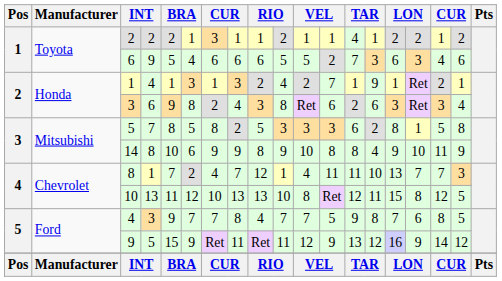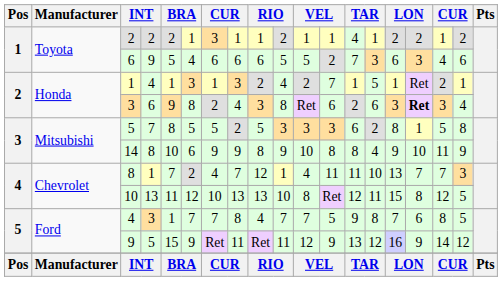(375, 83) 9 -> (375, 83) 5
(418, 106) normal -> (419, 106) bold
(215, 128) 8 -> (215, 128) 5
(172, 219) 9 -> (172, 219) 1
